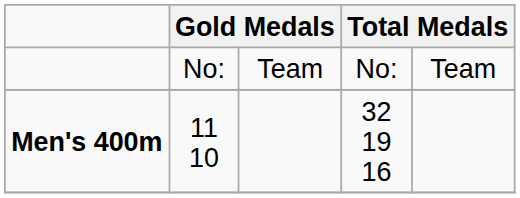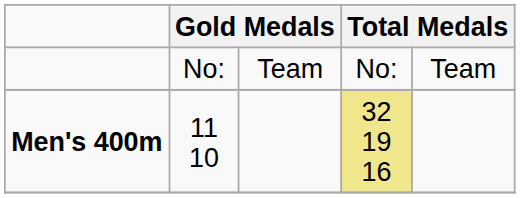(377, 142) no background -> (377, 142) khaki background
